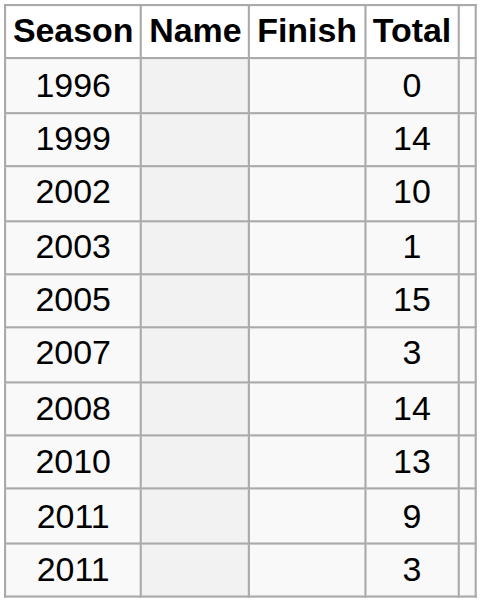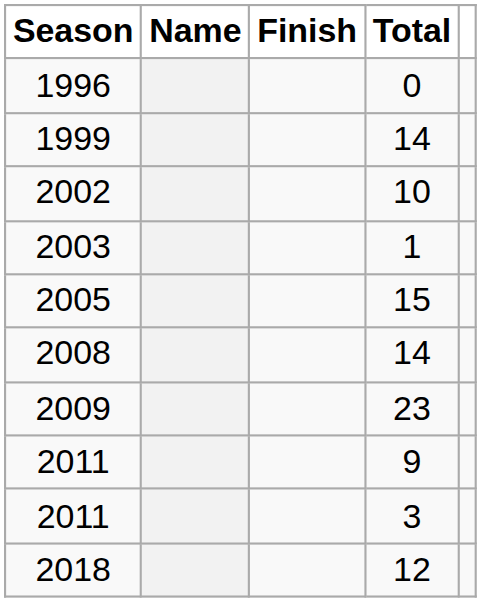- row: (73, 354)
+ row: (73, 407)
- row: (73, 461)
+ row: (73, 569)
